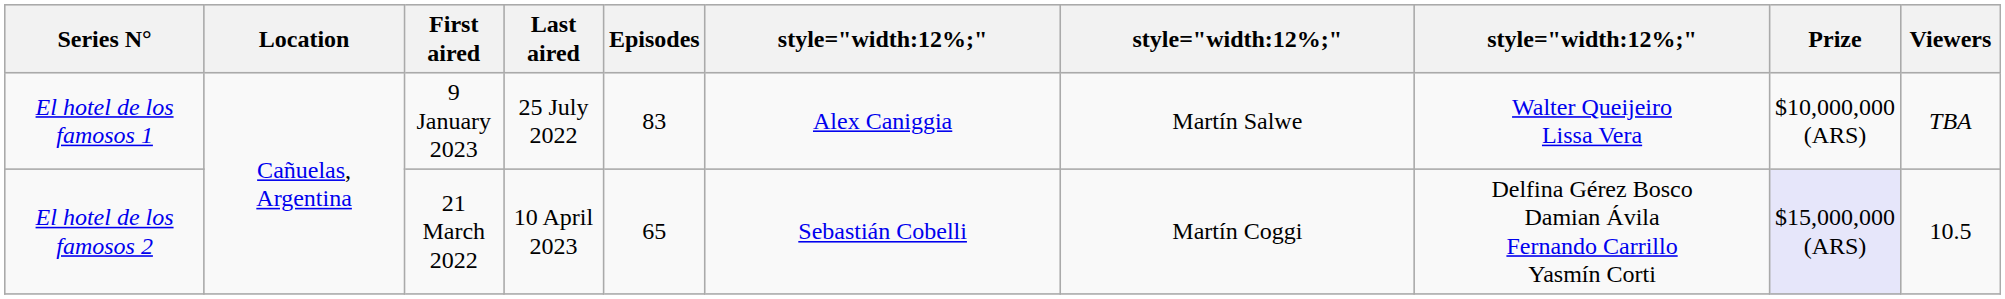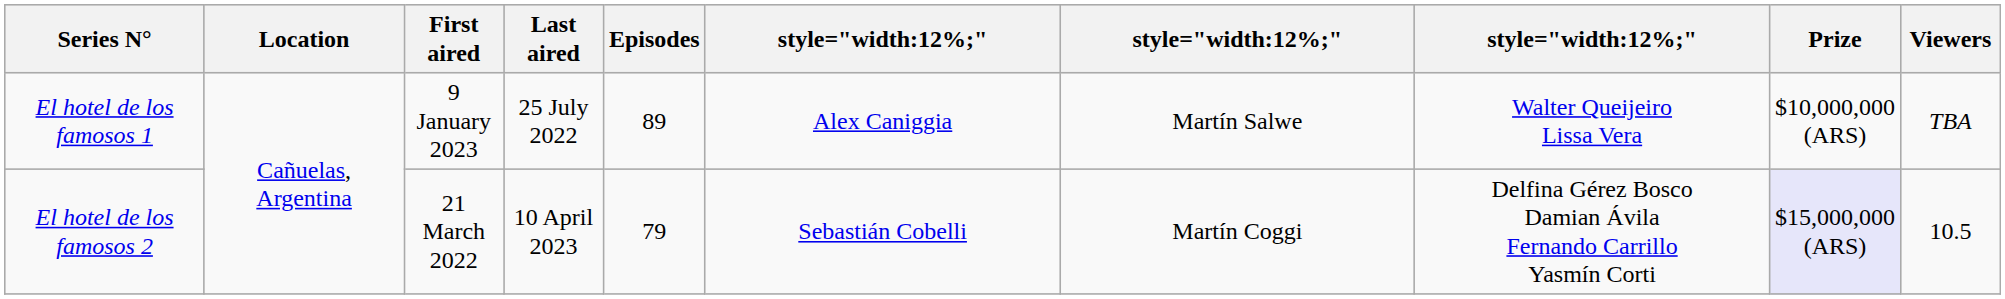(654, 120) 83 -> (654, 120) 89
(654, 231) 65 -> (654, 231) 79
